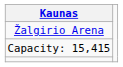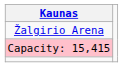(59, 48) no background -> (59, 48) pink background
